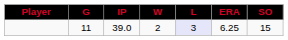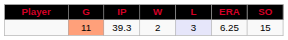(86, 27) no background -> (86, 27) lightsalmon background
(122, 27) 39.0 -> (122, 27) 39.3
